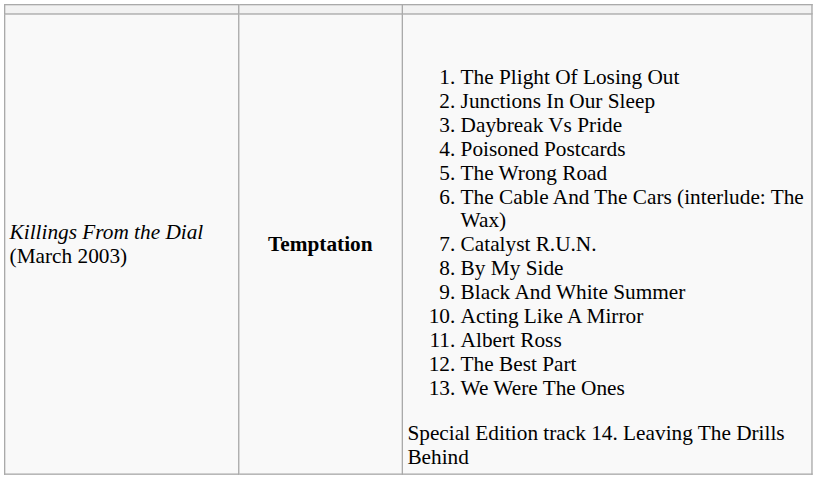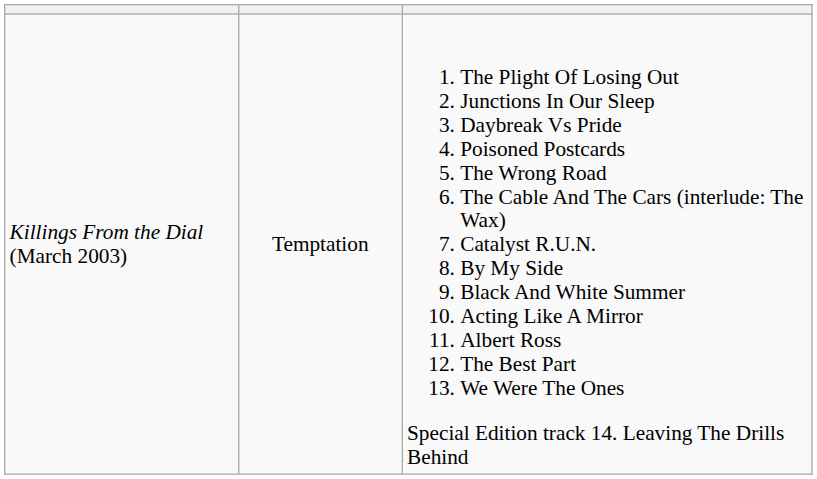(320, 243) bold -> (320, 243) normal
